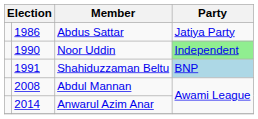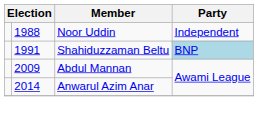- row: (90, 31)
(27, 50) 1990 -> (27, 31) 1988
(207, 50) lightgreen background -> (207, 31) no background
(27, 86) 2008 -> (27, 68) 2009
